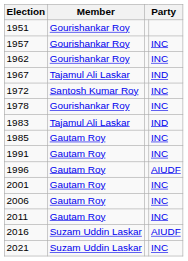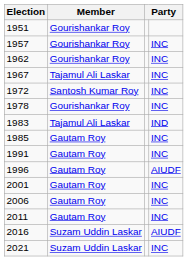(160, 75) IND -> (160, 75) INC
